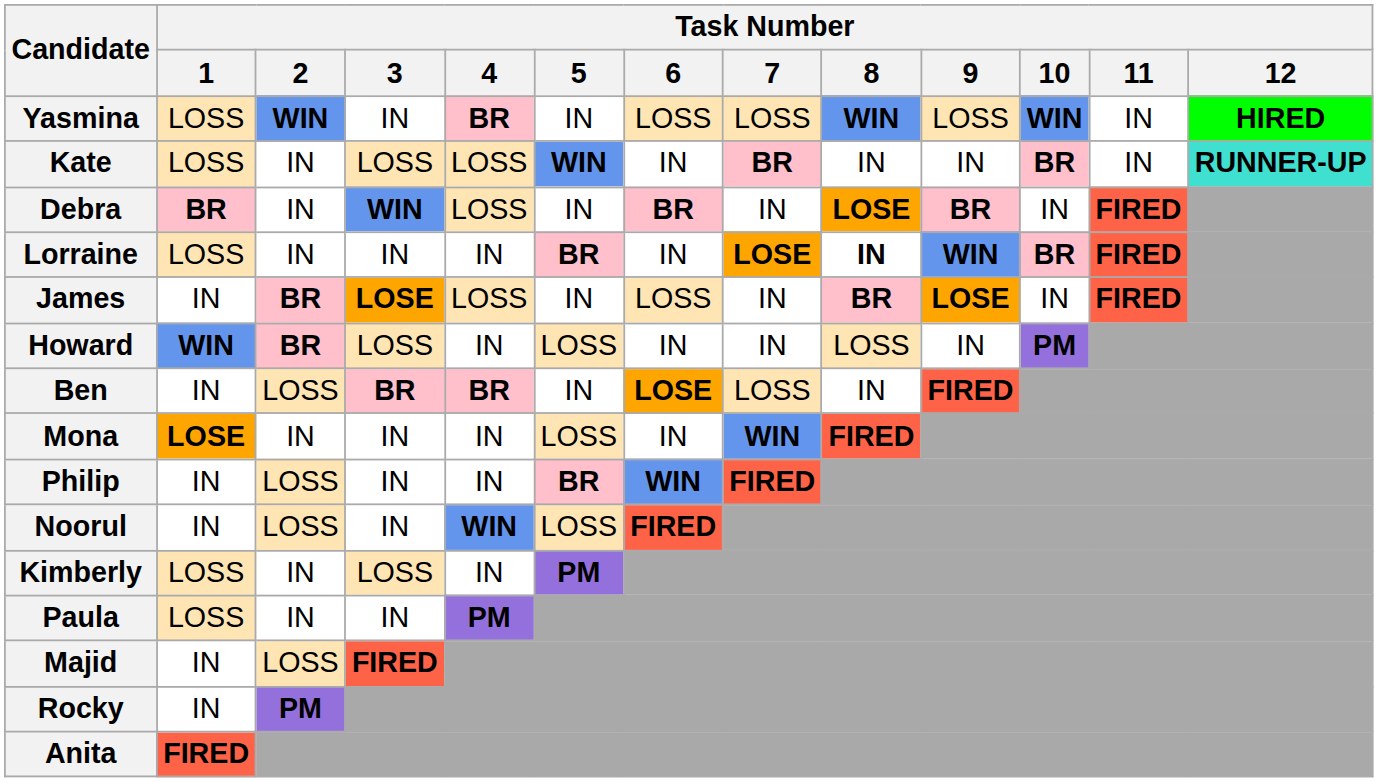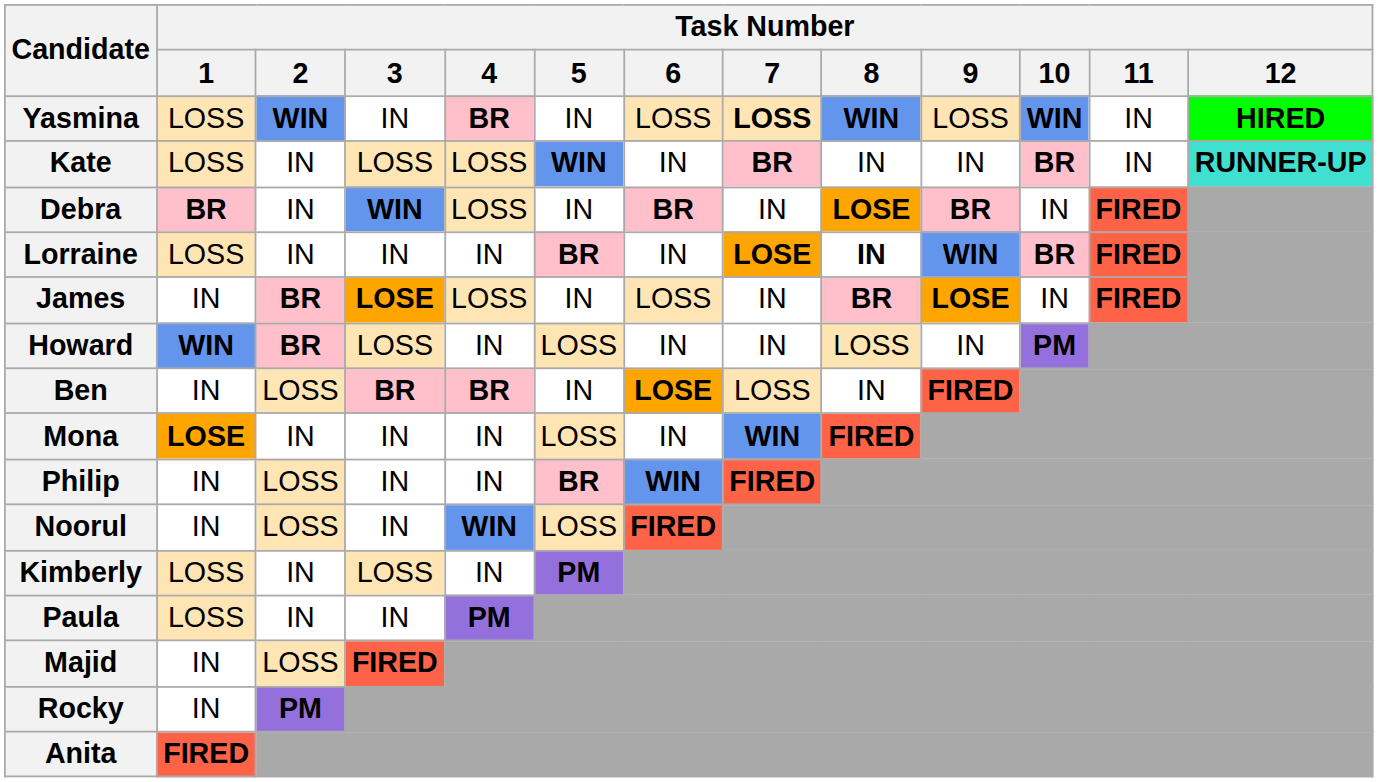(772, 118) normal -> (772, 118) bold
